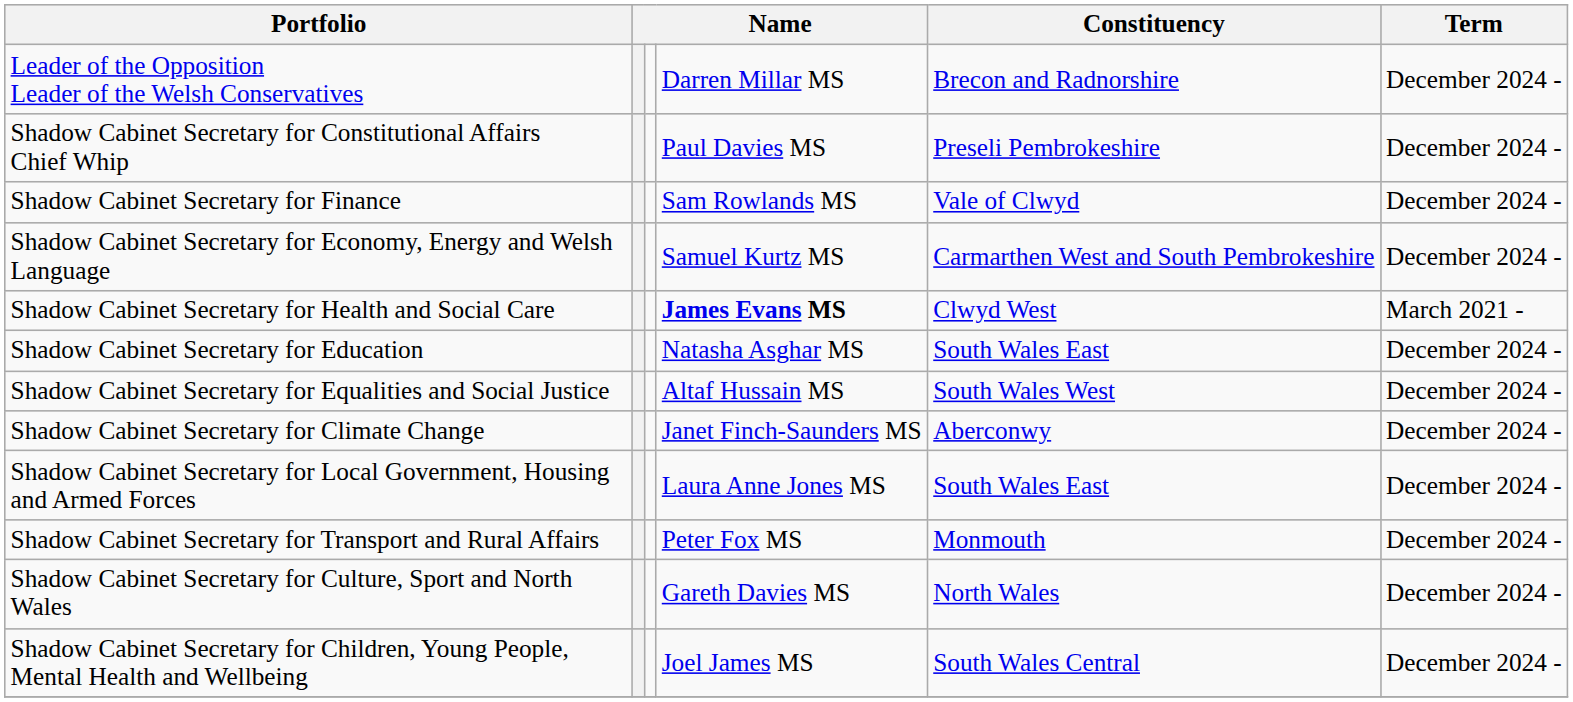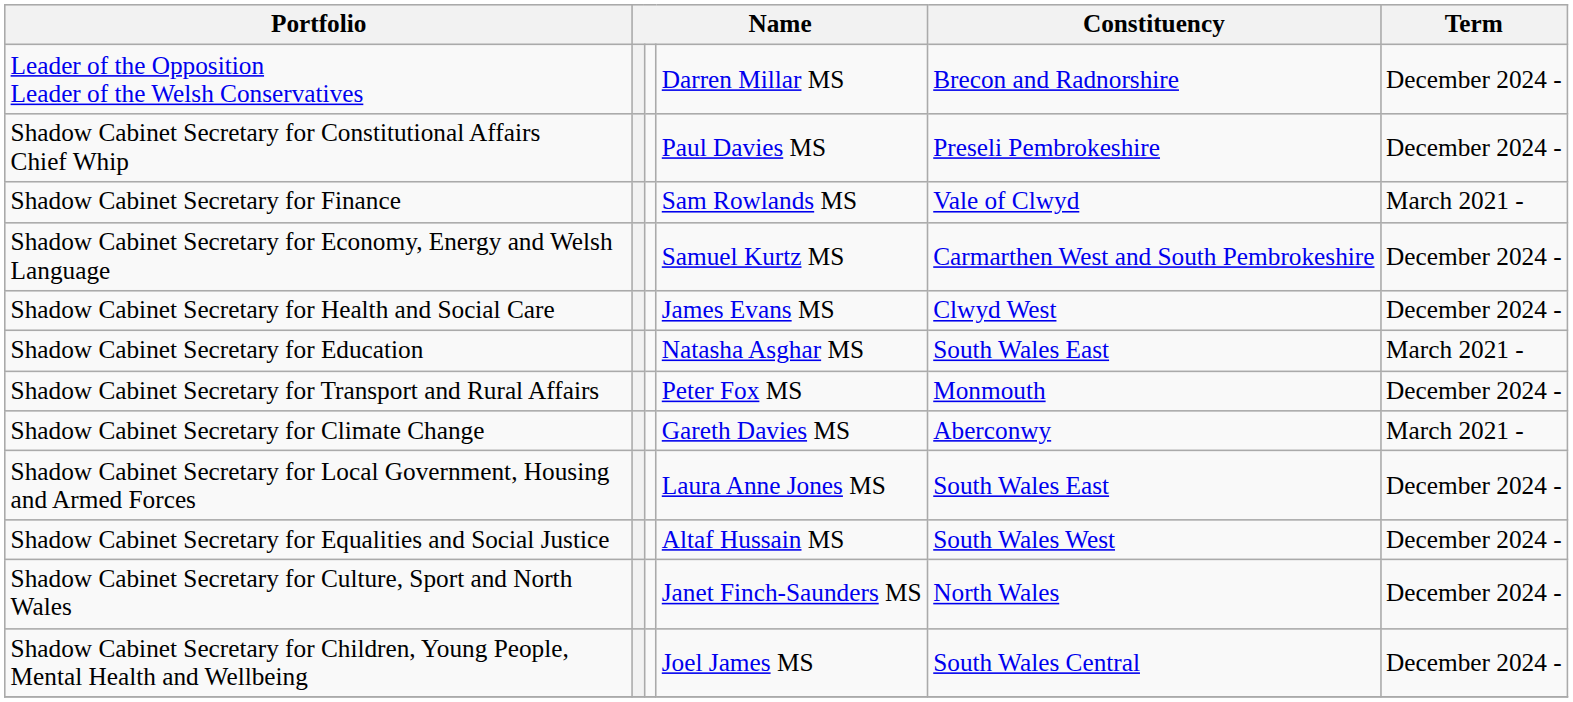(1474, 201) December 2024 - -> (1455, 201) March 2021 -
(754, 310) bold -> (748, 310) normal
(1455, 310) March 2021 - -> (1474, 310) December 2024 -
(1474, 350) December 2024 - -> (1455, 350) March 2021 -
rows swapped: (305, 539) <-> (310, 390)
(792, 430) Janet Finch-Saunders MS -> (756, 430) Gareth Davies MS
(1474, 430) December 2024 - -> (1455, 430) March 2021 -
(756, 593) Gareth Davies MS -> (792, 593) Janet Finch-Saunders MS
